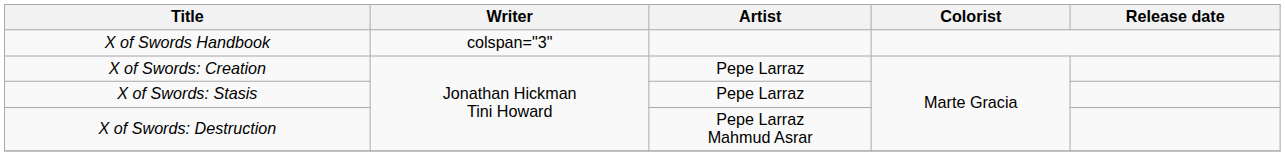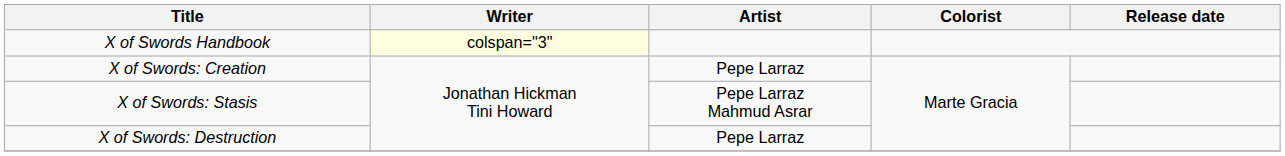(510, 42) no background -> (510, 42) lightyellow background
(760, 94) Pepe Larraz -> (760, 103) Pepe Larraz Mahmud Asrar
(760, 128) Pepe Larraz Mahmud Asrar -> (760, 138) Pepe Larraz
